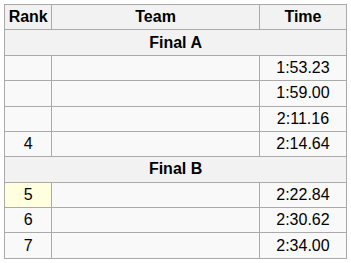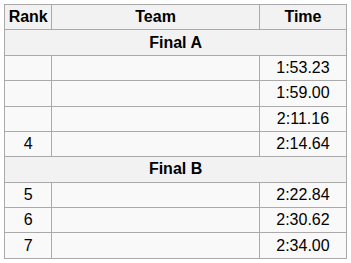(28, 194) lightyellow background -> (28, 194) no background
